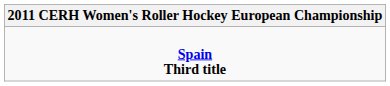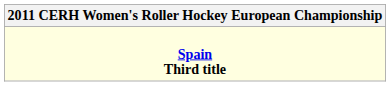(195, 61) no background -> (195, 61) lightyellow background
